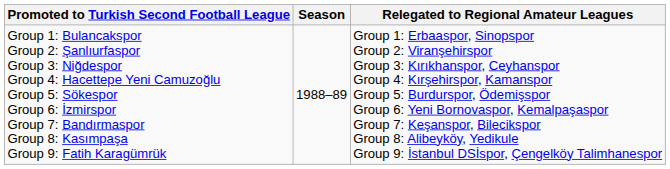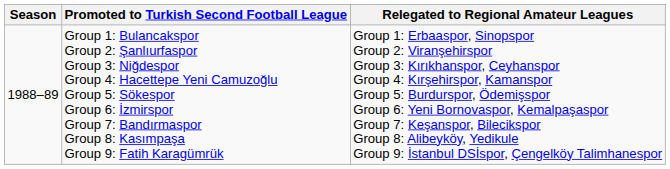columns swapped: (322, 14) <-> (149, 14)
